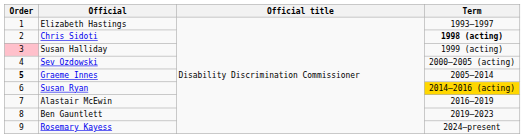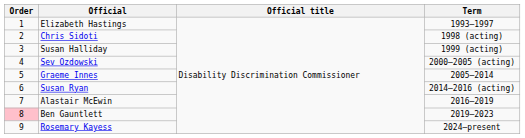(472, 37) bold -> (472, 37) normal
(21, 50) pink background -> (21, 50) no background
(21, 75) bold -> (21, 75) normal
(472, 88) gold background -> (472, 88) no background
(21, 114) no background -> (21, 114) pink background
